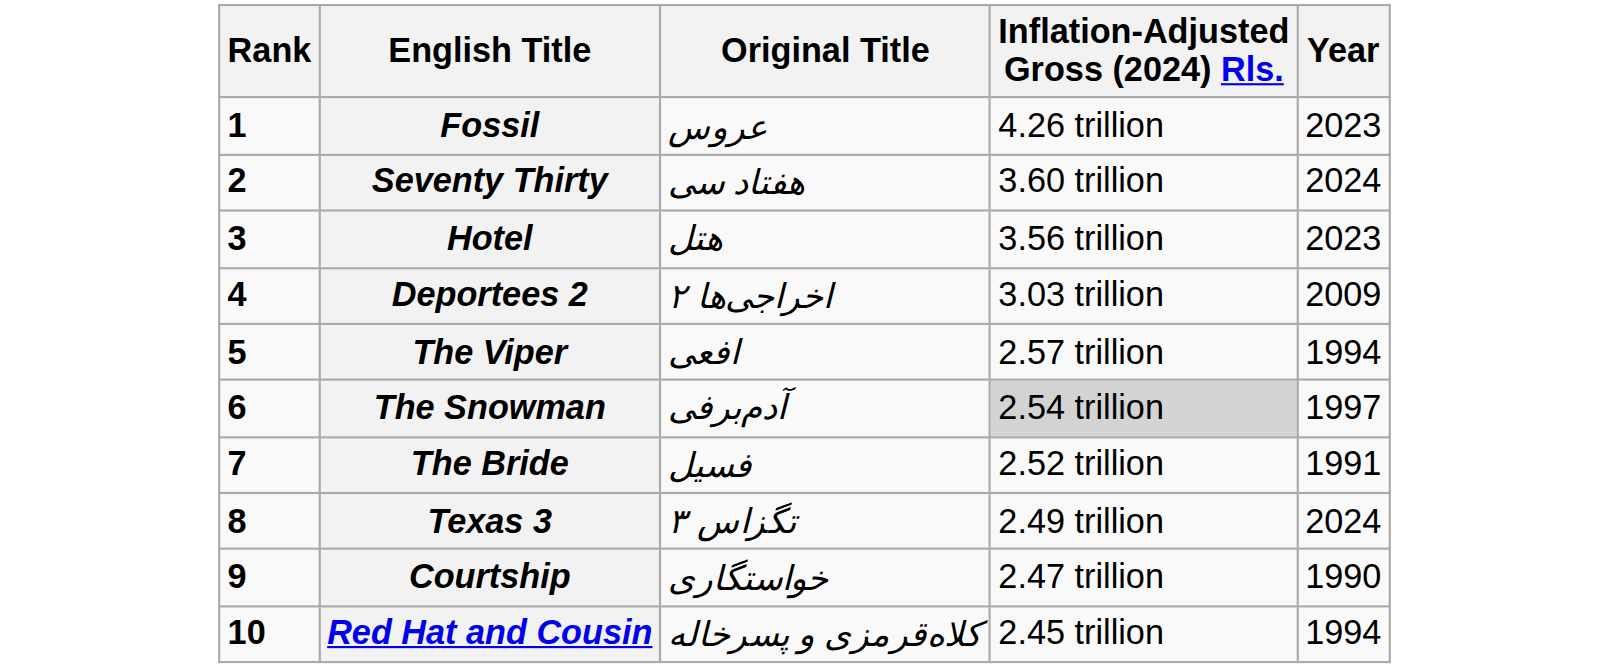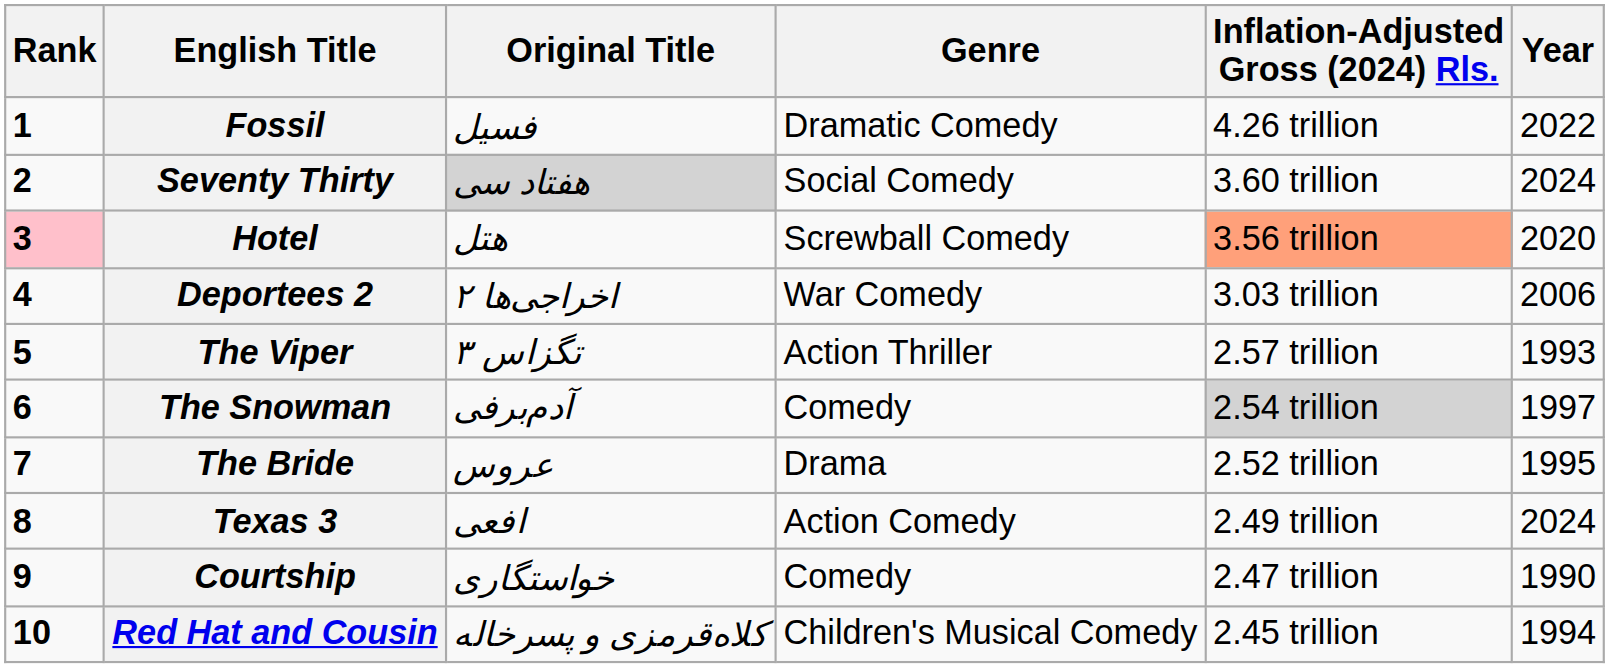+ column: (990, 50)
(719, 126) عروس -> (495, 126) فسیل
(1343, 125) 2023 -> (1558, 125) 2022
(736, 183) no background -> (521, 183) lightgrey background
(237, 238) no background -> (22, 238) pink background
(1081, 238) no background -> (1296, 238) lightsalmon background
(1343, 238) 2023 -> (1558, 238) 2020
(1343, 294) 2009 -> (1558, 294) 2006
(704, 352) افعی -> (517, 352) تگزاس ۳
(1343, 351) 1994 -> (1558, 351) 1993
(710, 465) فسیل -> (504, 465) عروس
(1343, 464) 1991 -> (1558, 464) 1995
(732, 521) تگزاس ۳ -> (489, 521) افعی
